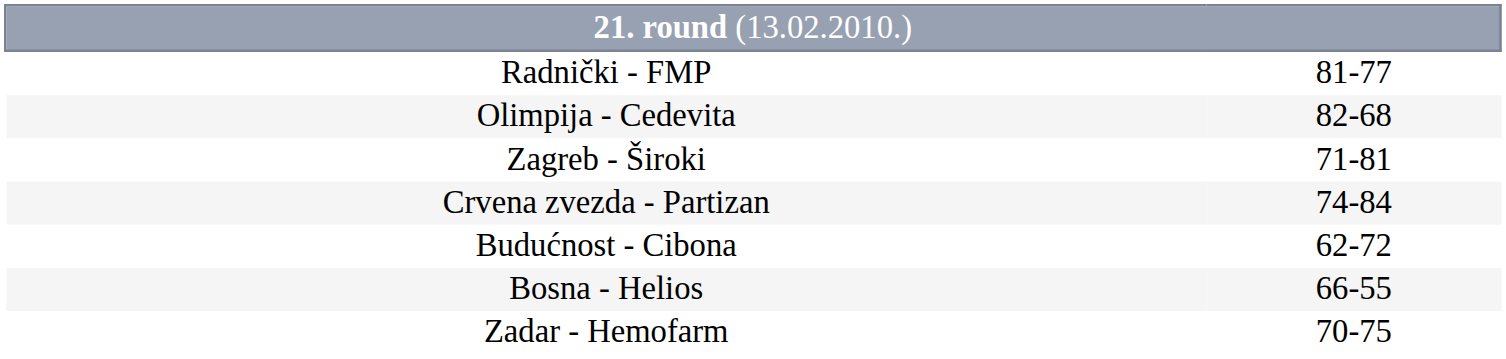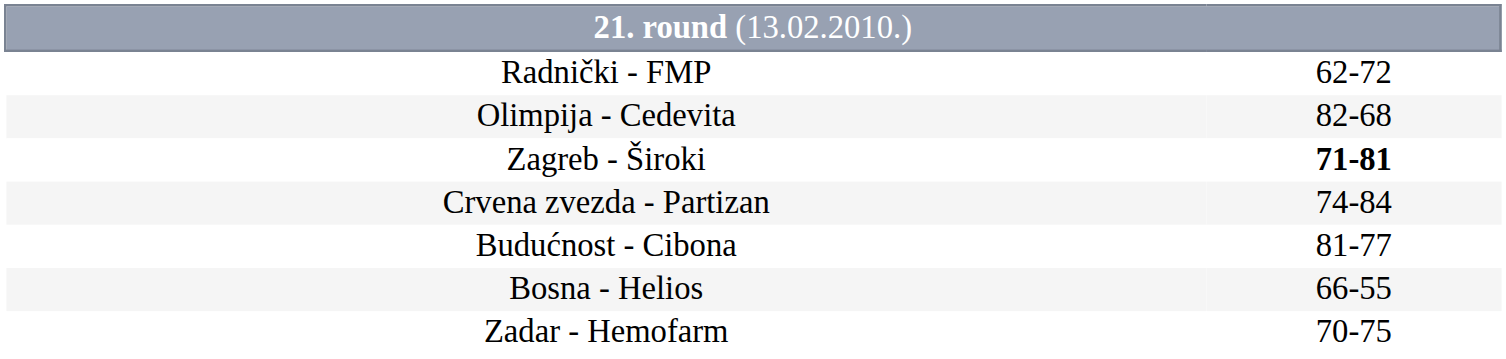(1354, 72) 81-77 -> (1354, 72) 62-72
(1354, 159) normal -> (1354, 159) bold
(1354, 245) 62-72 -> (1354, 245) 81-77
